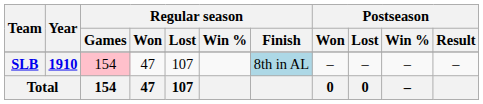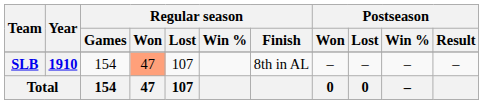(105, 64) pink background -> (105, 64) no background
(148, 64) no background -> (148, 64) lightsalmon background
(281, 64) lightblue background -> (281, 64) no background
